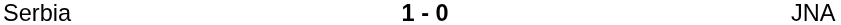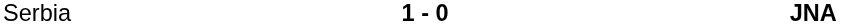(813, 13) normal -> (813, 13) bold
